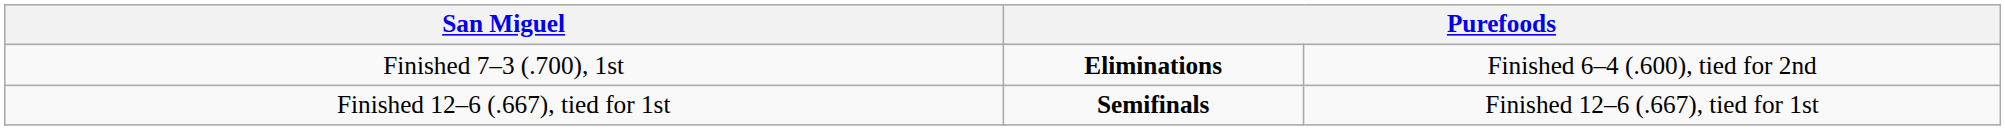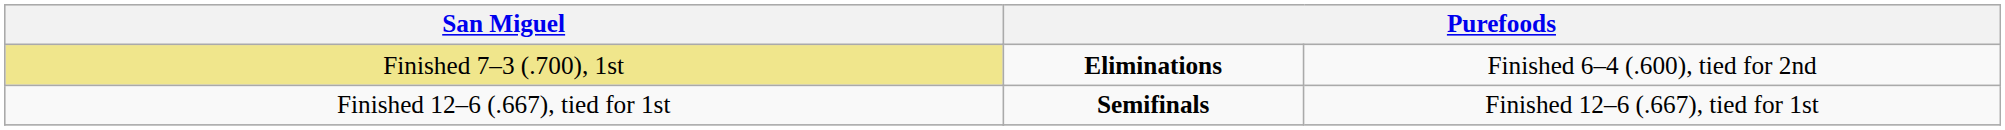(504, 64) no background -> (504, 64) khaki background
